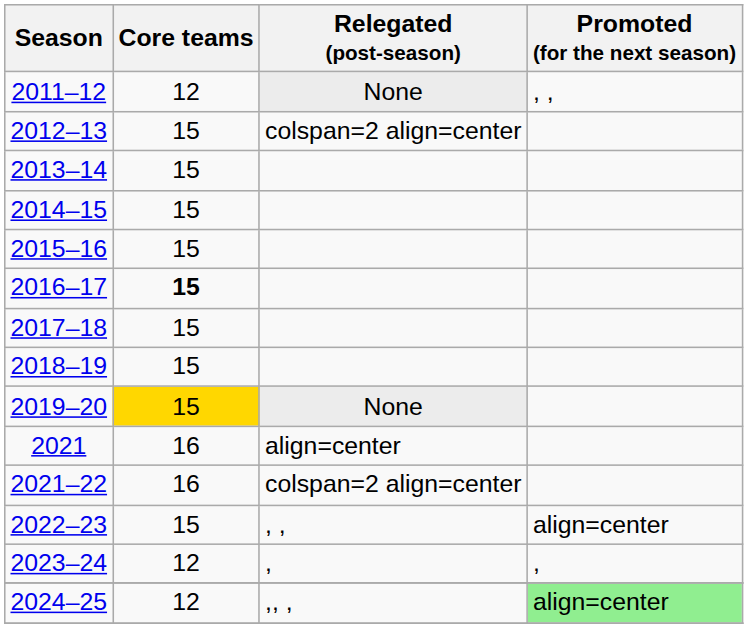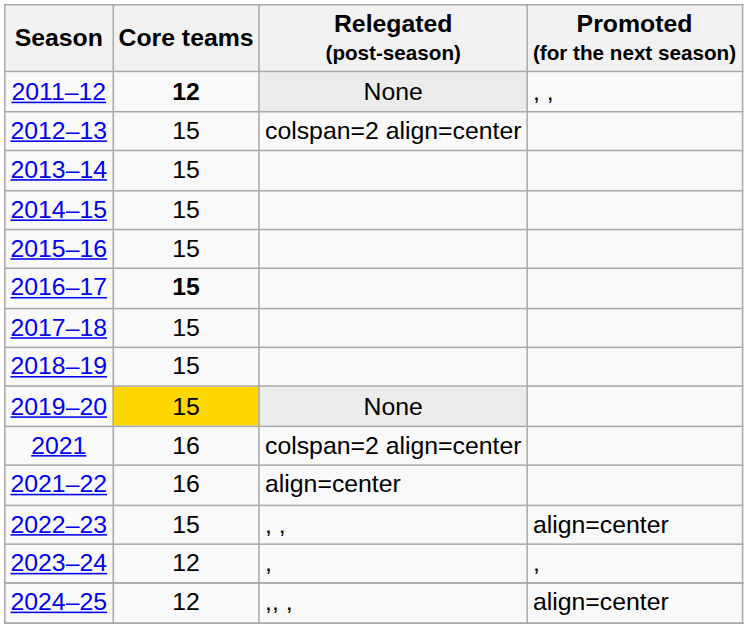(186, 91) normal -> (186, 91) bold
(333, 445) align=center -> (393, 445) colspan=2 align=center
(393, 484) colspan=2 align=center -> (333, 484) align=center
(601, 602) lightgreen background -> (601, 602) no background
